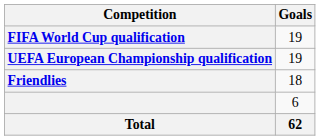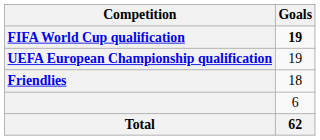(295, 37) normal -> (295, 37) bold
